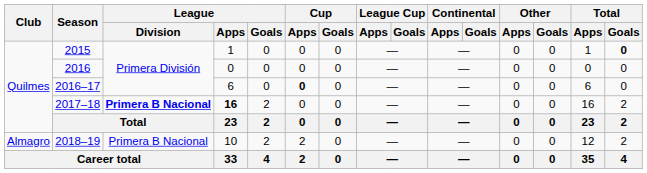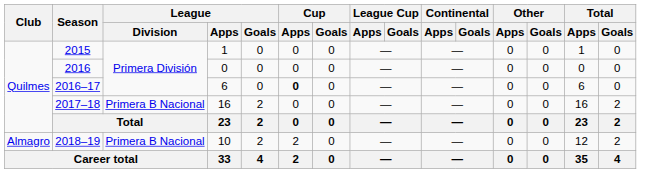(624, 50) bold -> (617, 50) normal
(158, 104) bold -> (155, 104) normal
(231, 104) bold -> (224, 104) normal
